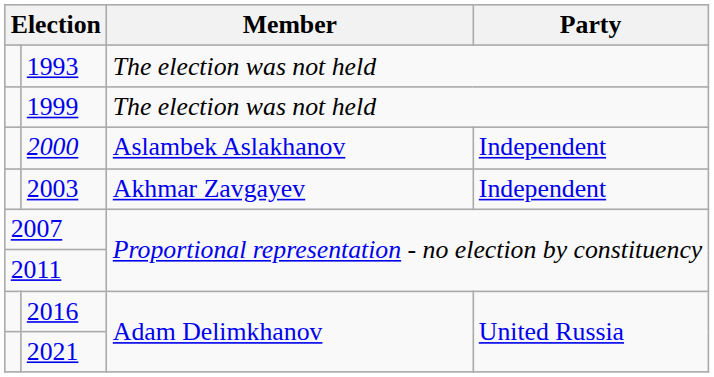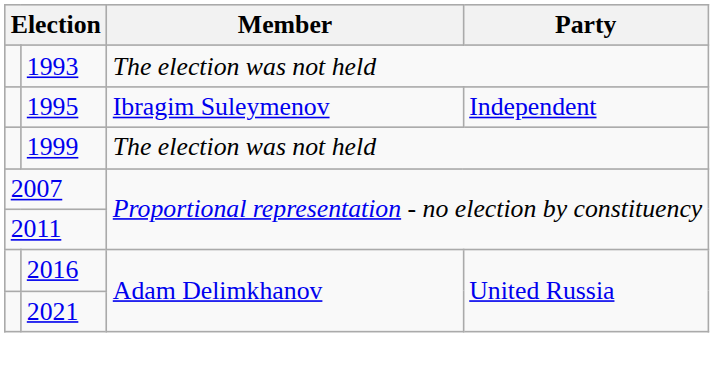+ row: (53, 106)
- row: (53, 147)
- row: (53, 188)
